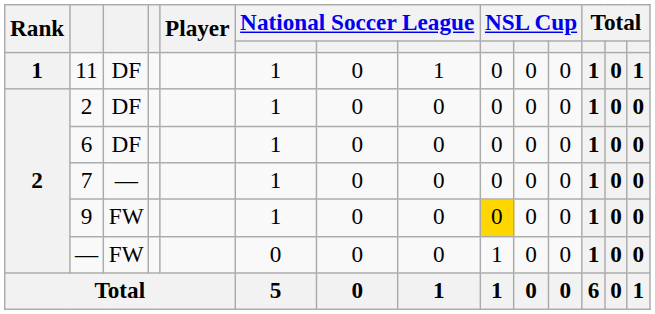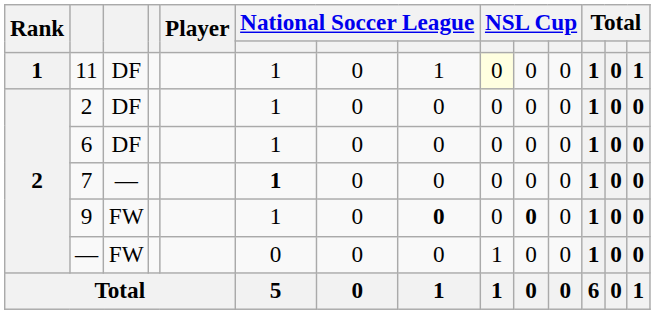(497, 70) no background -> (497, 70) lightyellow background
(276, 180) normal -> (276, 180) bold
(439, 217) normal -> (439, 217) bold
(497, 217) gold background -> (497, 217) no background
(531, 217) normal -> (531, 217) bold
